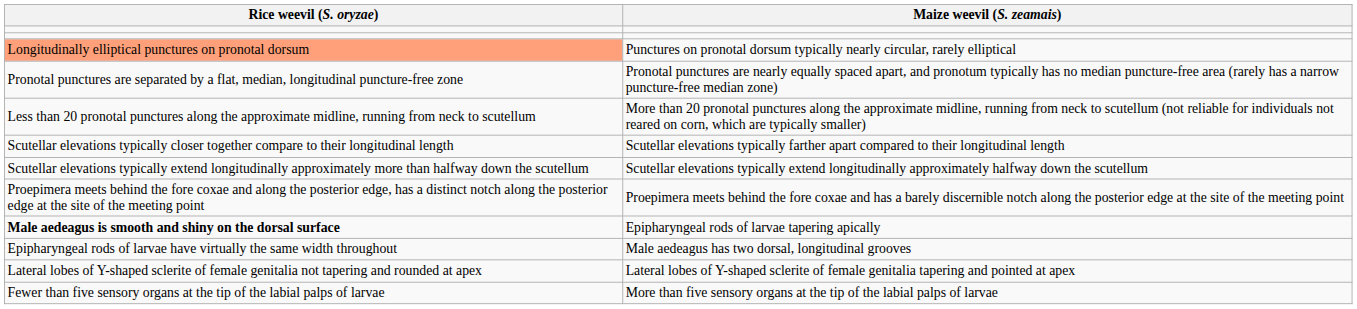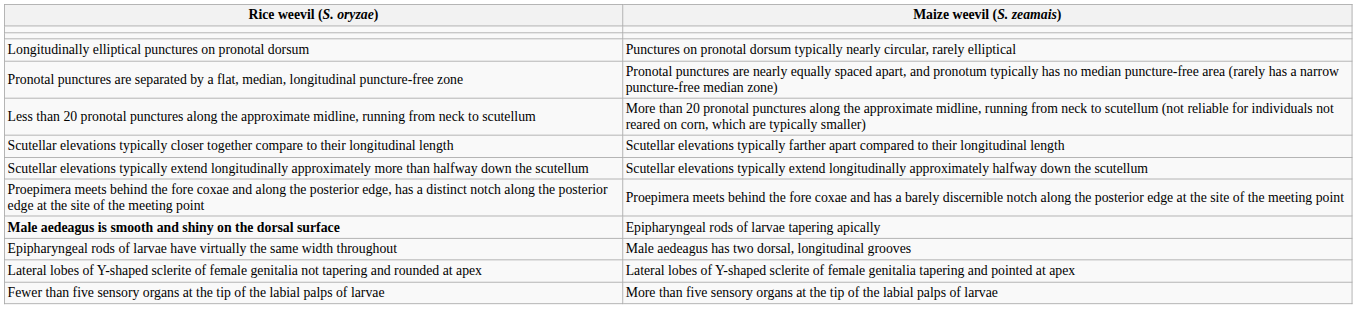(158, 49) lightsalmon background -> (158, 49) no background
